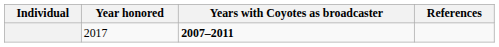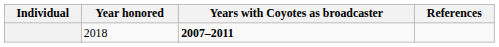(96, 32) 2017 -> (96, 32) 2018
